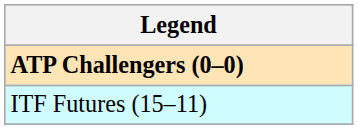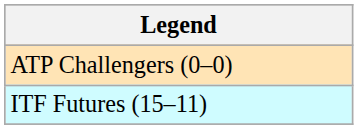(127, 64) bold -> (122, 64) normal
